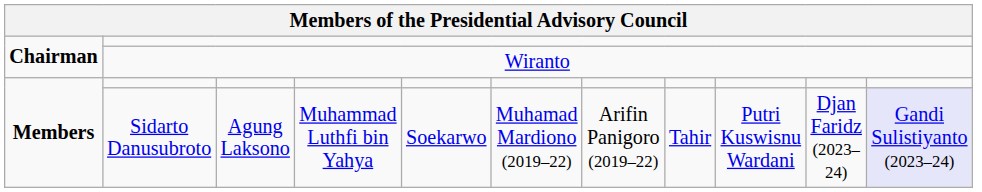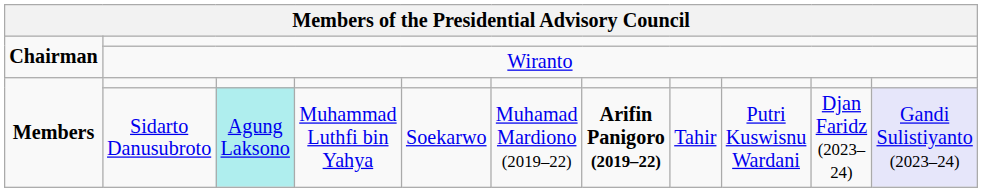(255, 137) no background -> (255, 137) paleturquoise background
(623, 137) normal -> (626, 137) bold
